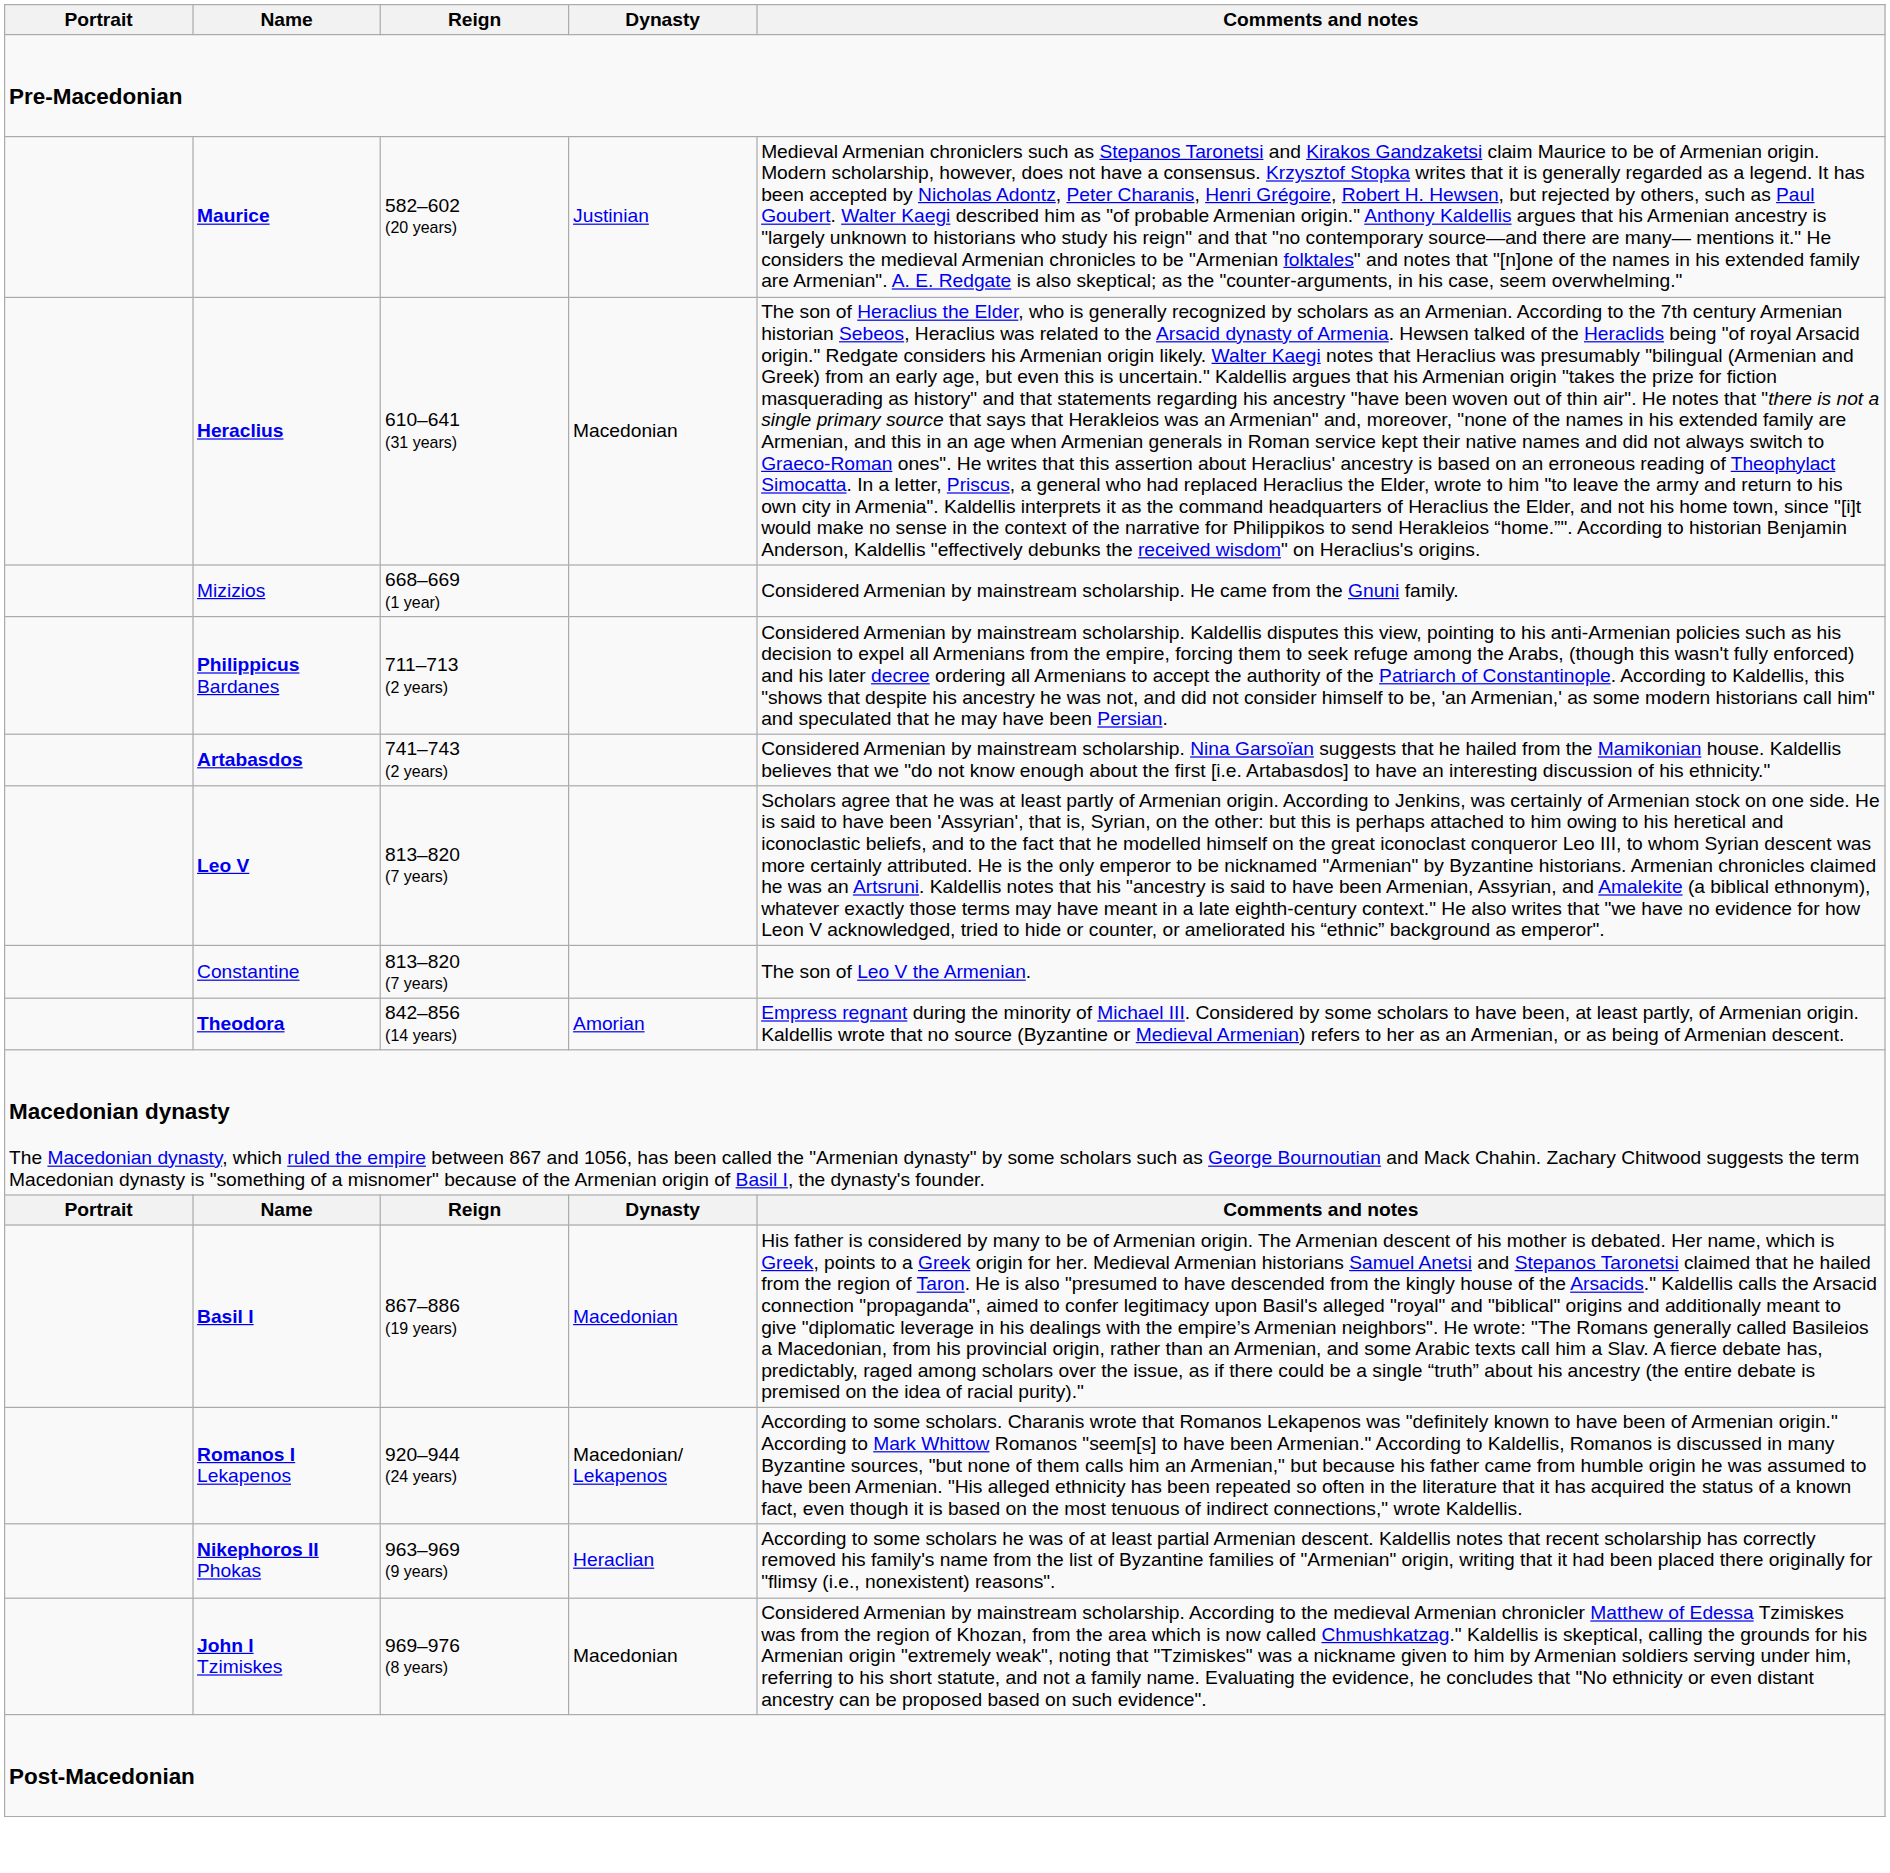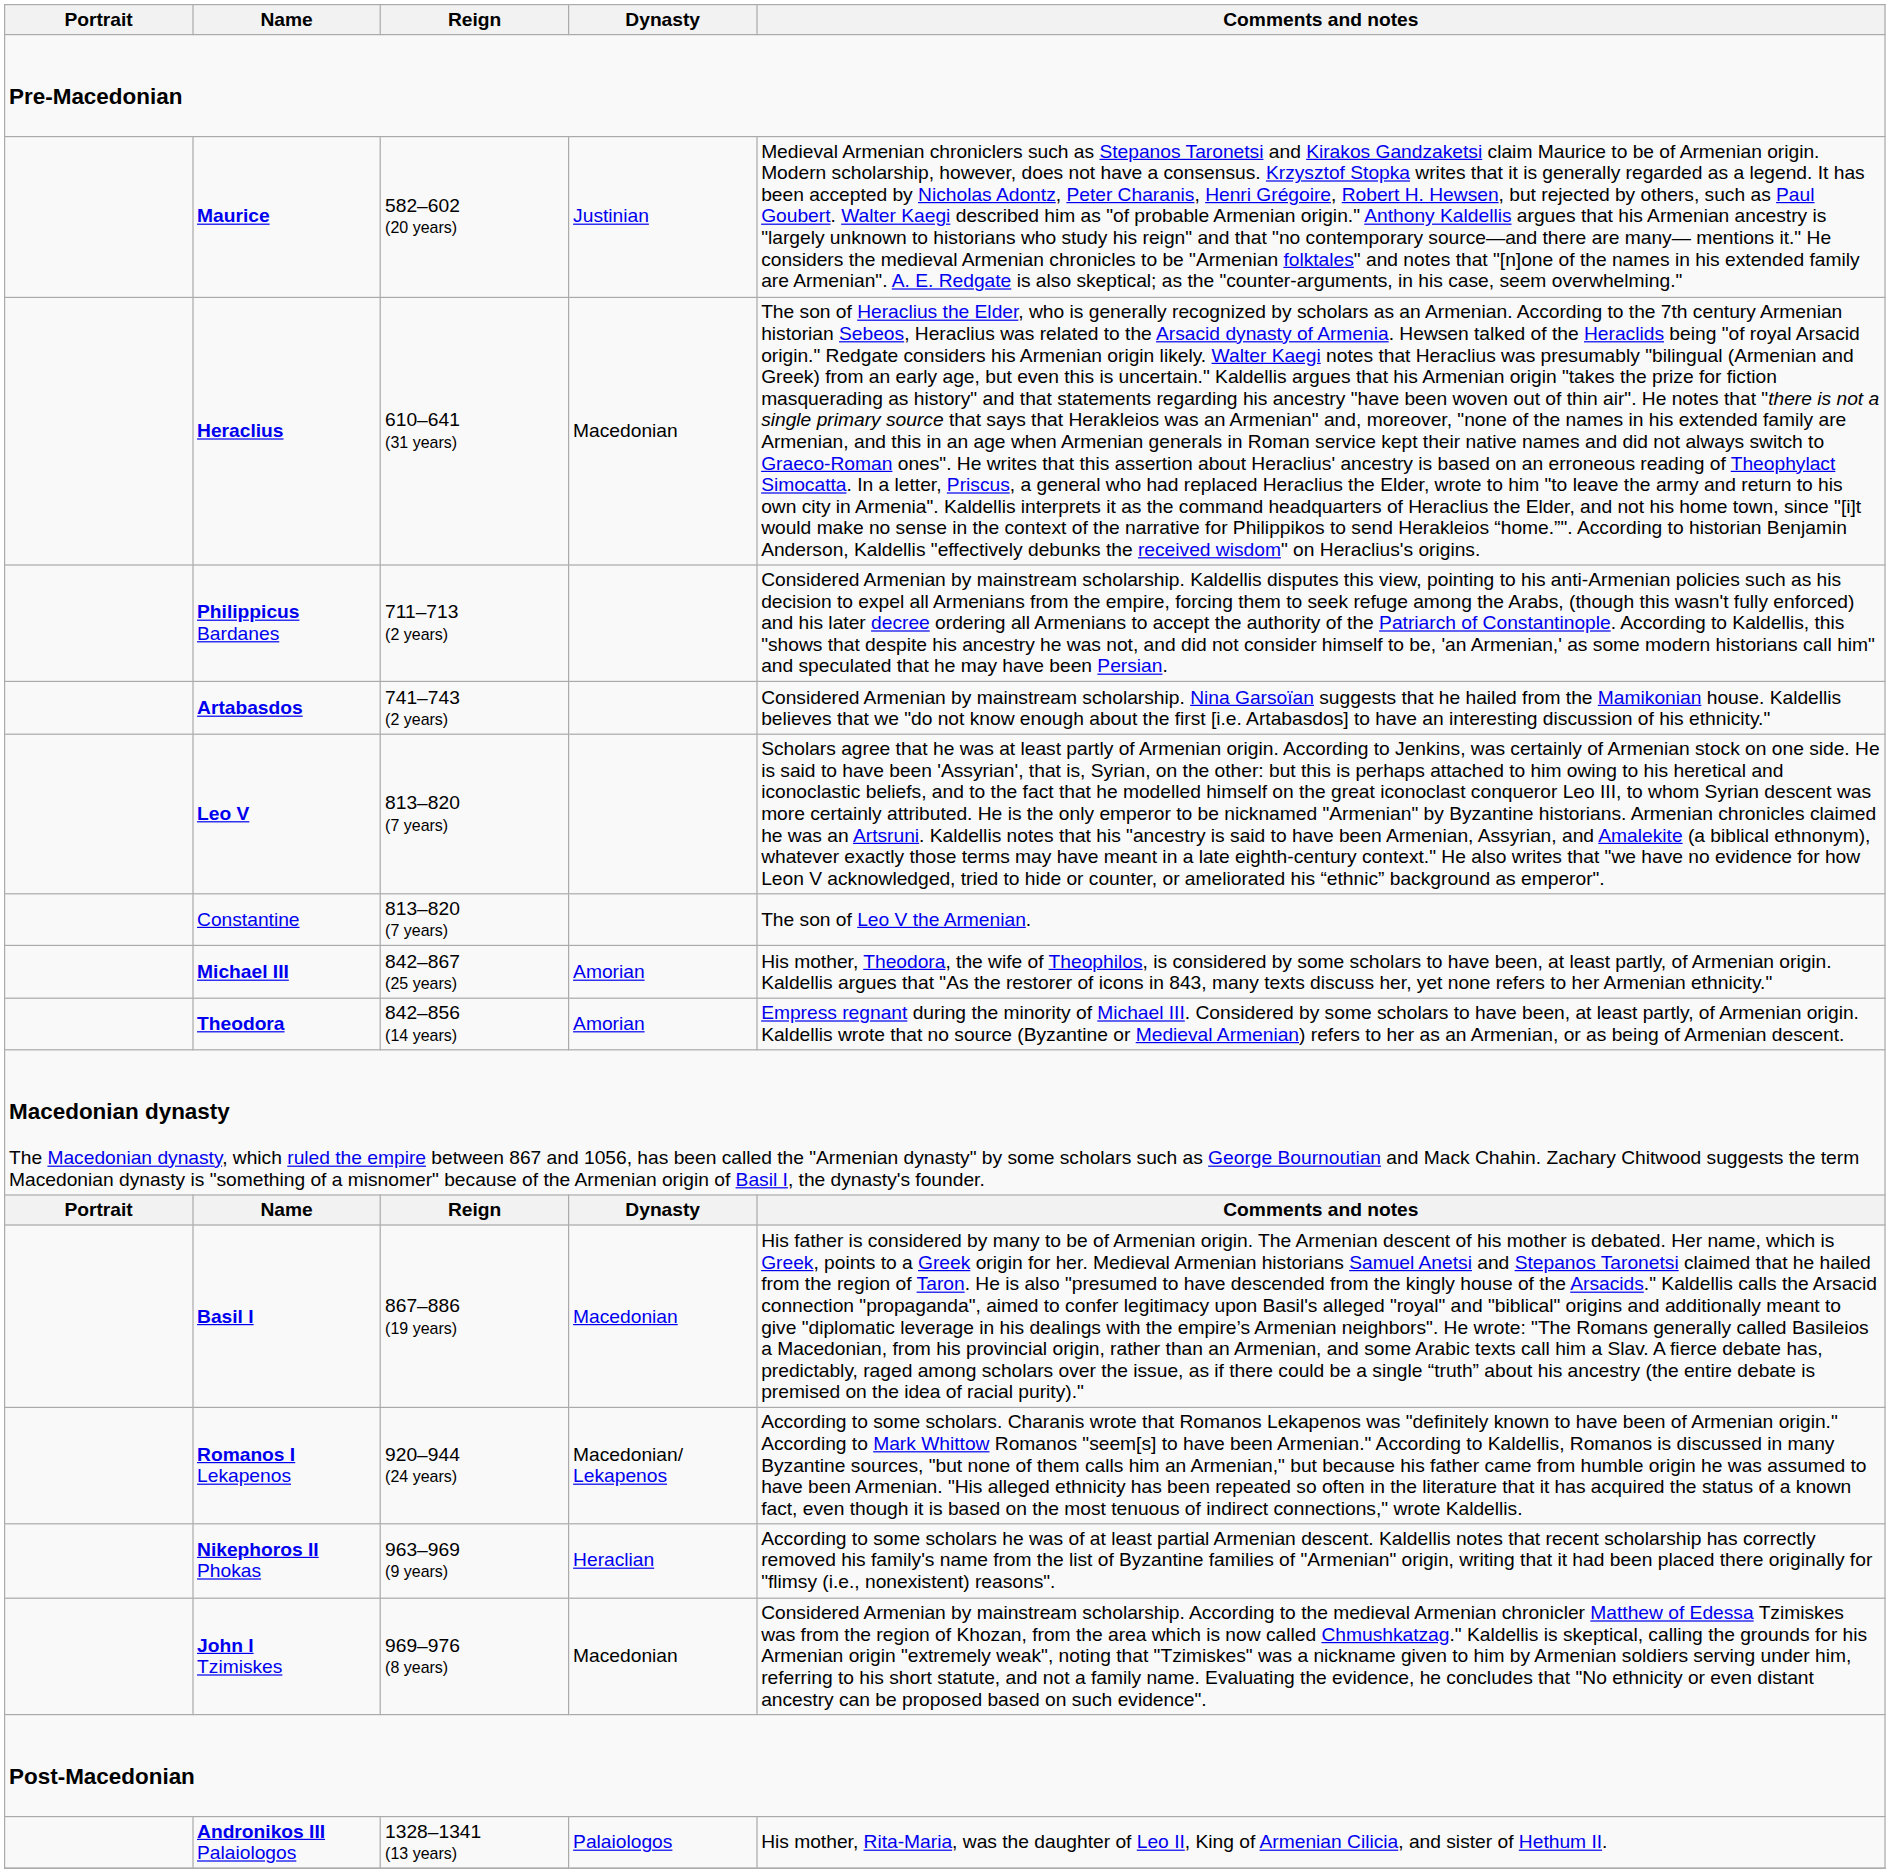- row: (231, 590)
+ row: (243, 971)
+ row: (261, 1842)
